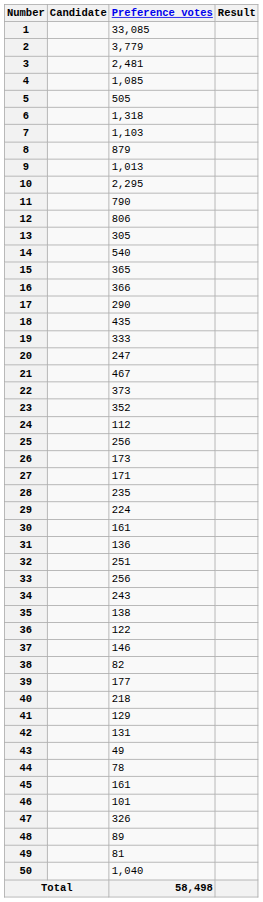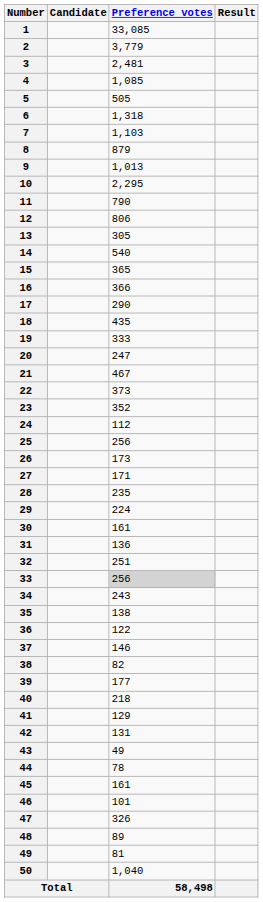(121, 579) no background -> (121, 579) lightgrey background
